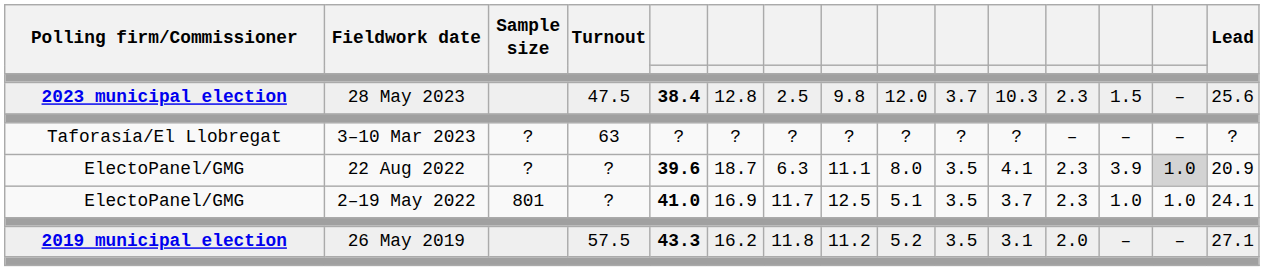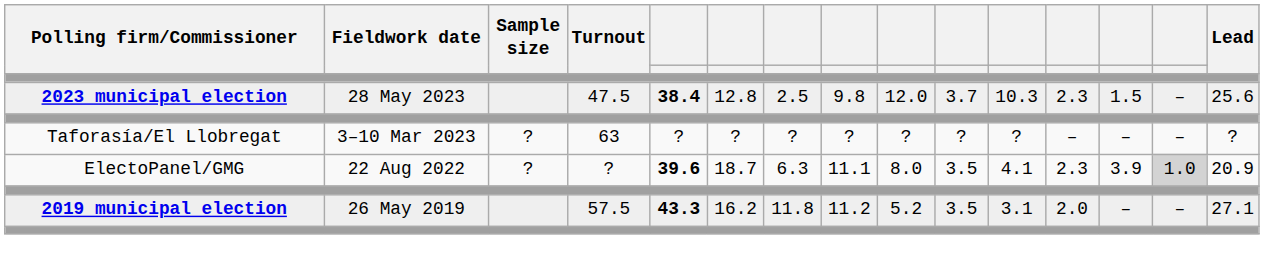- row: (164, 202)
